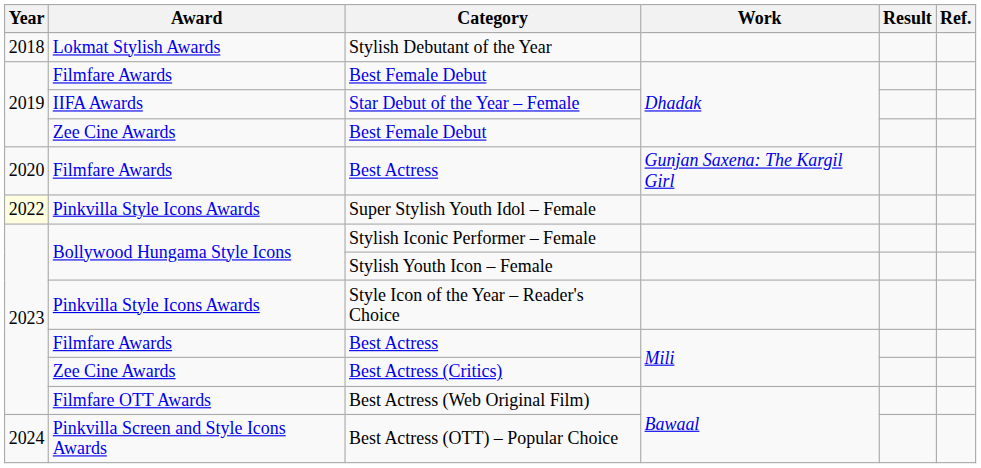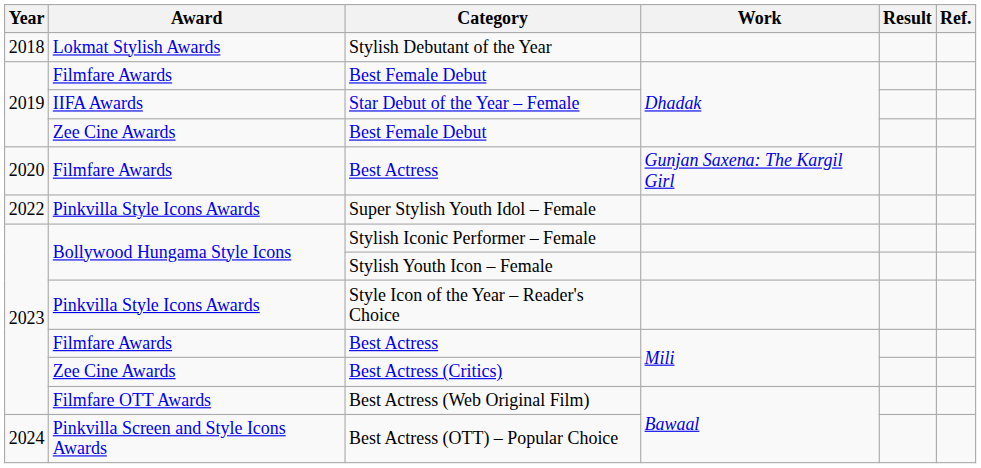(27, 209) lightyellow background -> (27, 209) no background
